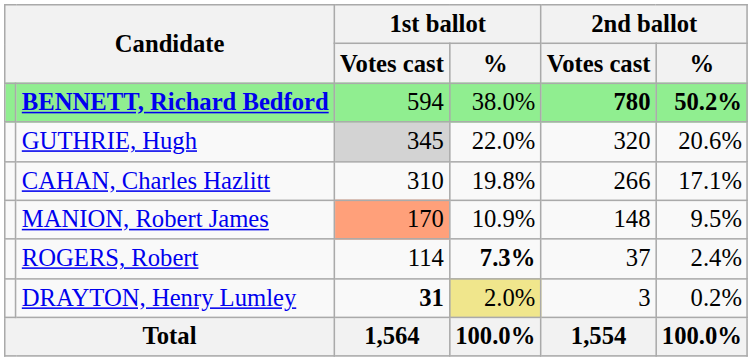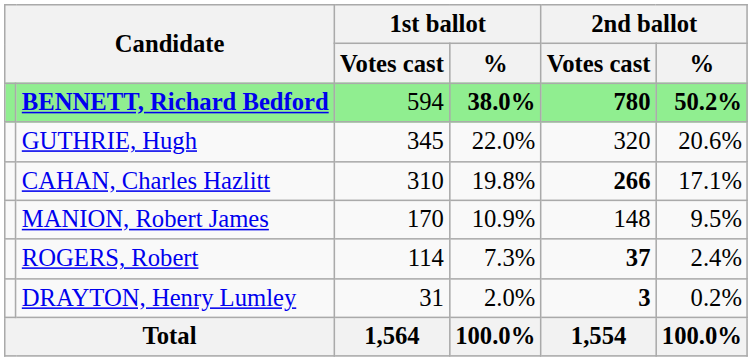(503, 102) normal -> (501, 102) bold
(425, 141) lightgrey background -> (425, 141) no background
(632, 180) normal -> (632, 180) bold
(425, 219) lightsalmon background -> (425, 219) no background
(508, 258) bold -> (510, 258) normal
(638, 258) normal -> (638, 258) bold
(432, 297) bold -> (432, 297) normal
(510, 297) khaki background -> (510, 297) no background
(644, 297) normal -> (644, 297) bold
